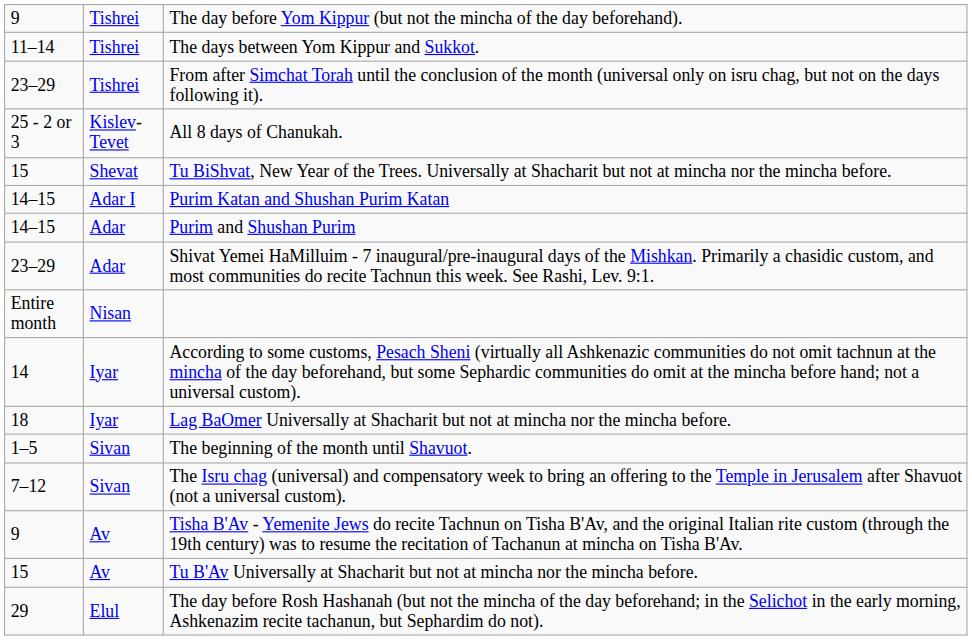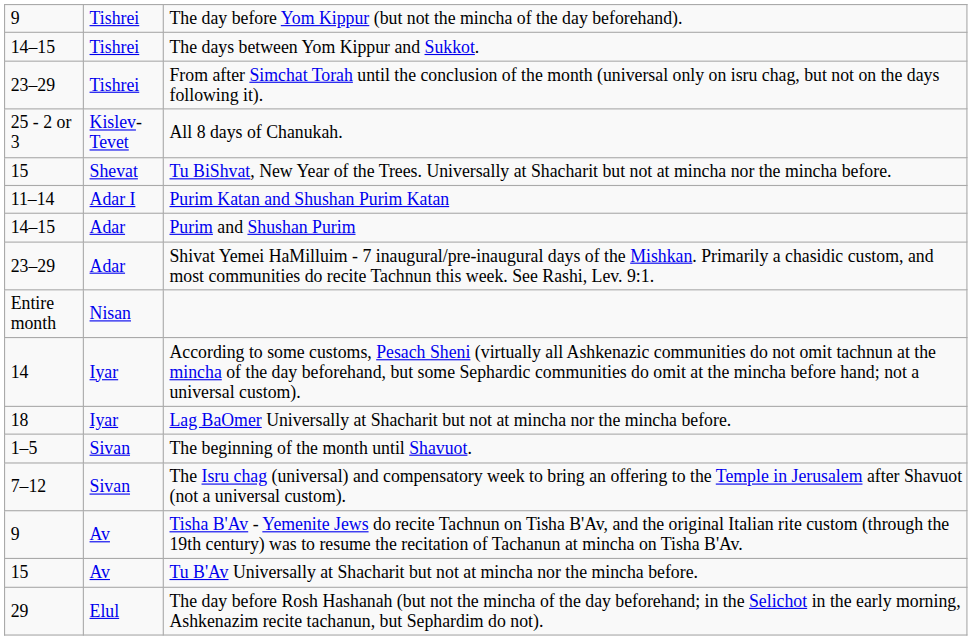(33, 46) 11–14 -> (33, 46) 14–15
(33, 199) 14–15 -> (33, 199) 11–14
